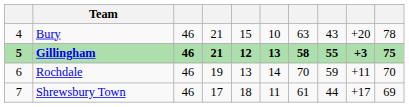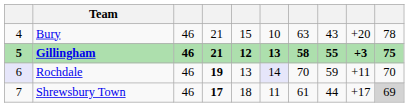(19, 72) no background -> (19, 72) lavender background
(217, 72) normal -> (217, 72) bold
(274, 72) no background -> (274, 72) lavender background
(217, 92) normal -> (217, 92) bold
(389, 92) no background -> (389, 92) lightgrey background
